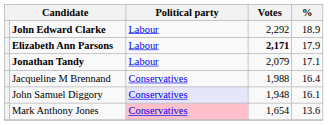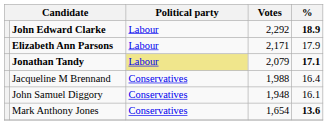(311, 29) normal -> (311, 29) bold
(278, 45) bold -> (278, 45) normal
(144, 62) no background -> (144, 62) khaki background
(311, 62) normal -> (311, 62) bold
(158, 95) lavender background -> (158, 95) no background
(158, 111) pink background -> (158, 111) no background
(311, 111) normal -> (311, 111) bold
